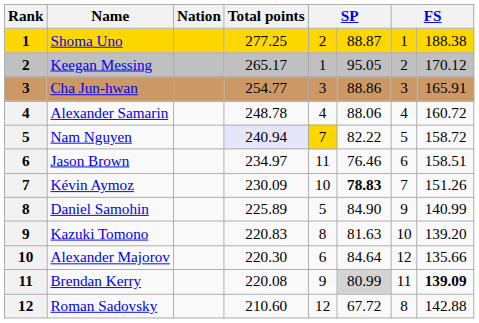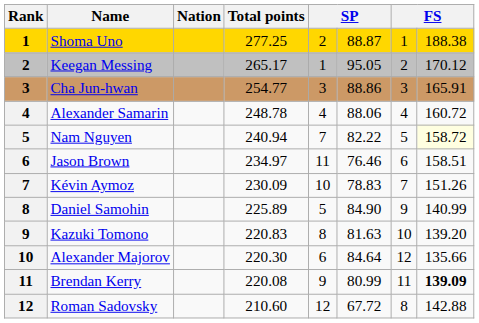(266, 137) lavender background -> (266, 137) no background
(323, 137) gold background -> (323, 137) no background
(446, 137) no background -> (446, 137) lightyellow background
(364, 185) bold -> (364, 185) normal
(364, 281) lightgrey background -> (364, 281) no background
